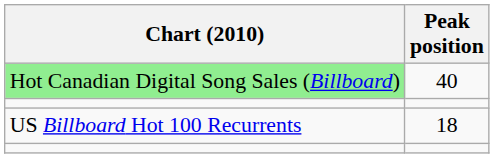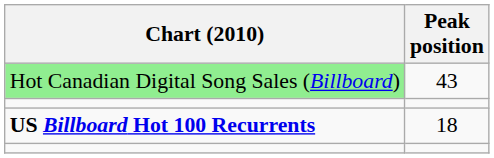(447, 80) 40 -> (447, 80) 43
(156, 125) normal -> (162, 125) bold
